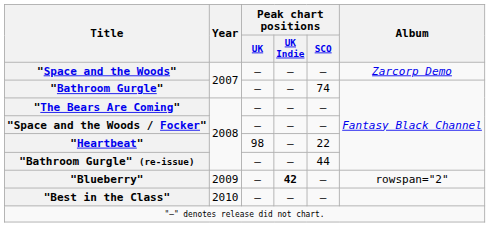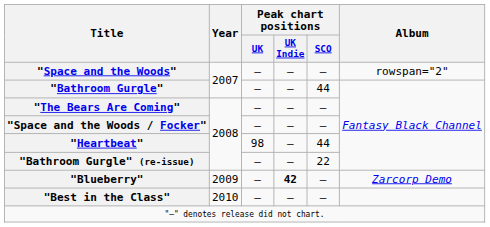(412, 71) Zarcorp Demo -> (412, 71) rowspan="2"
(323, 89) 74 -> (323, 89) 44
(323, 143) 22 -> (323, 143) 44
(323, 161) 44 -> (323, 161) 22
(412, 179) rowspan="2" -> (412, 179) Zarcorp Demo
